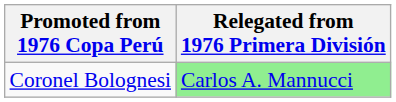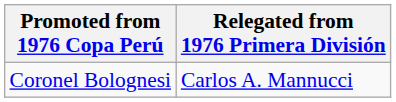(267, 79) lightgreen background -> (267, 79) no background
